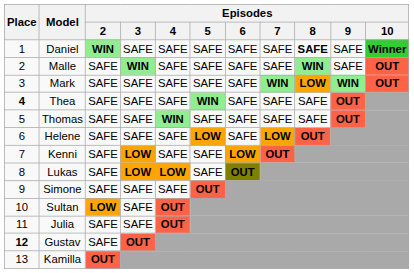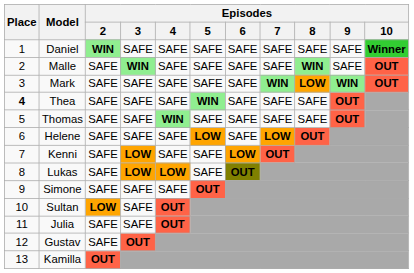(313, 48) bold -> (312, 48) normal
(22, 242) bold -> (22, 242) normal
